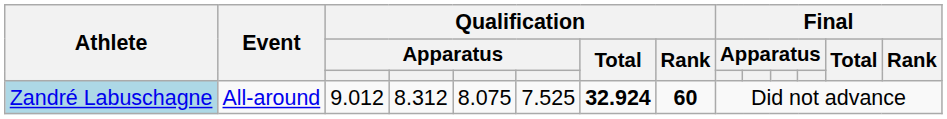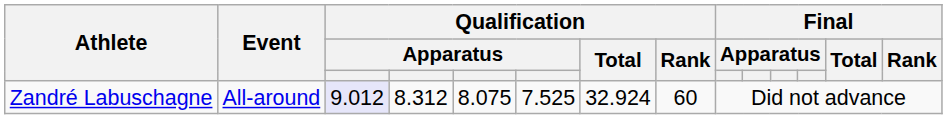(111, 98) lightblue background -> (111, 98) no background
(357, 98) no background -> (357, 98) lavender background
(618, 98) bold -> (618, 98) normal
(686, 98) bold -> (686, 98) normal
